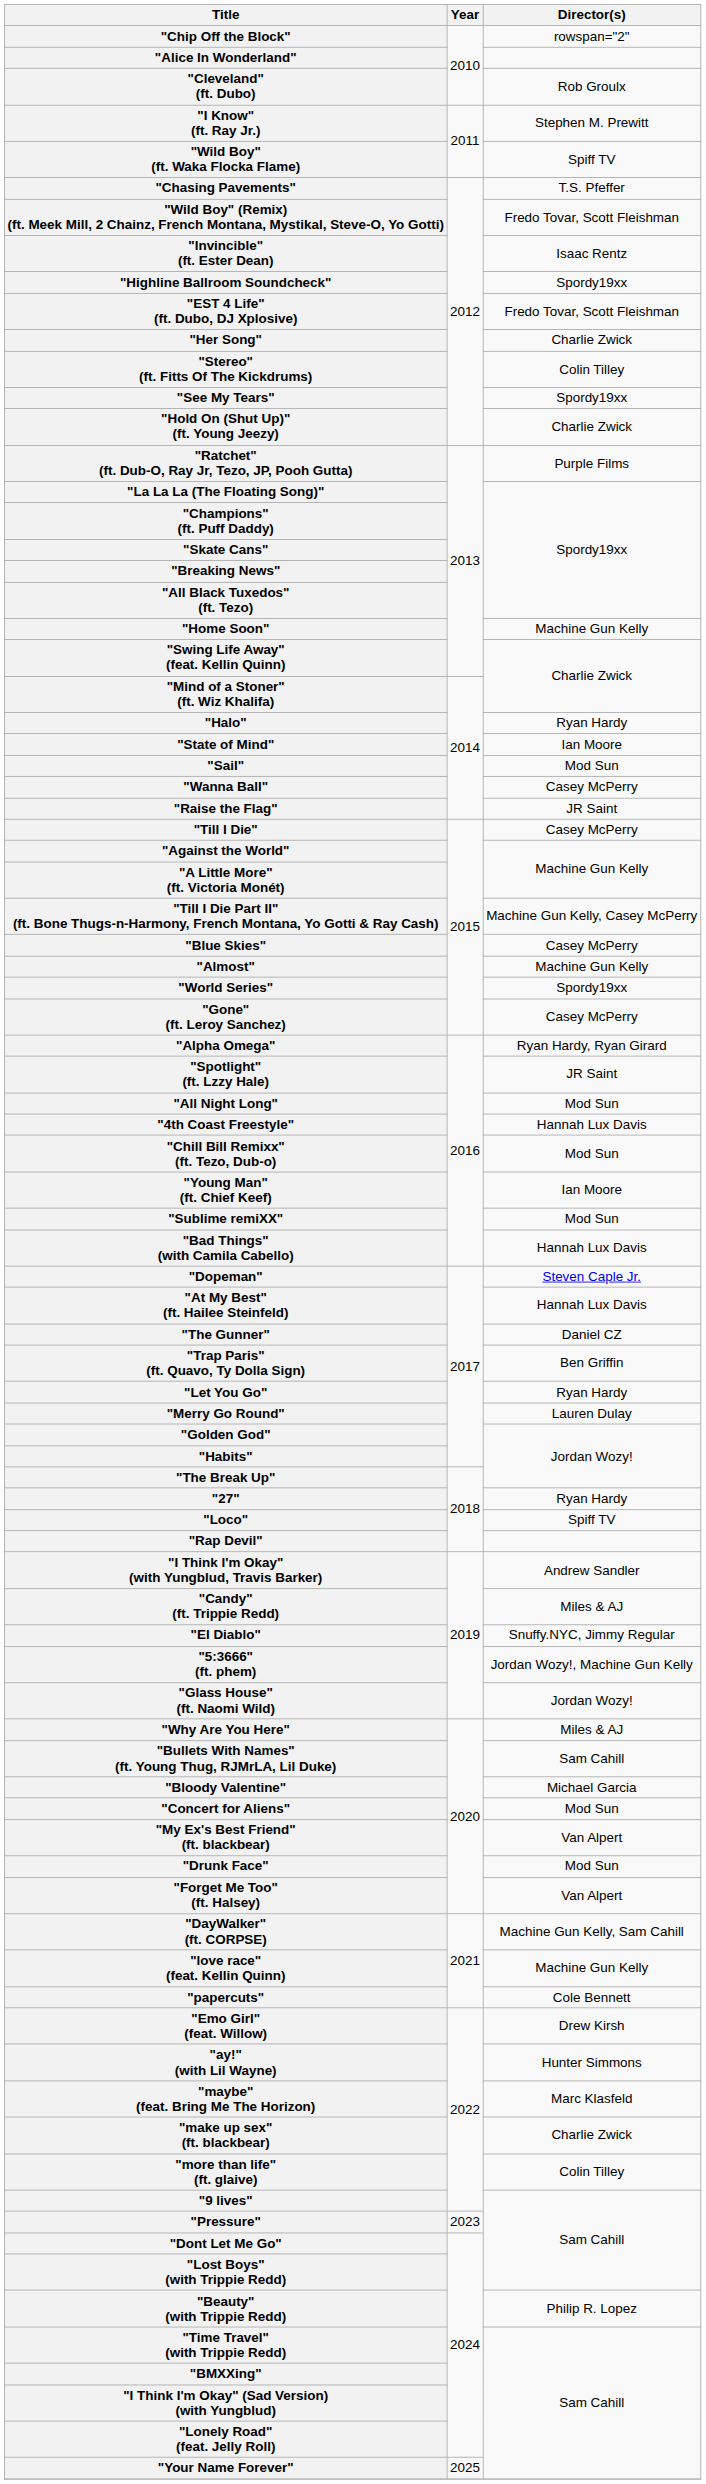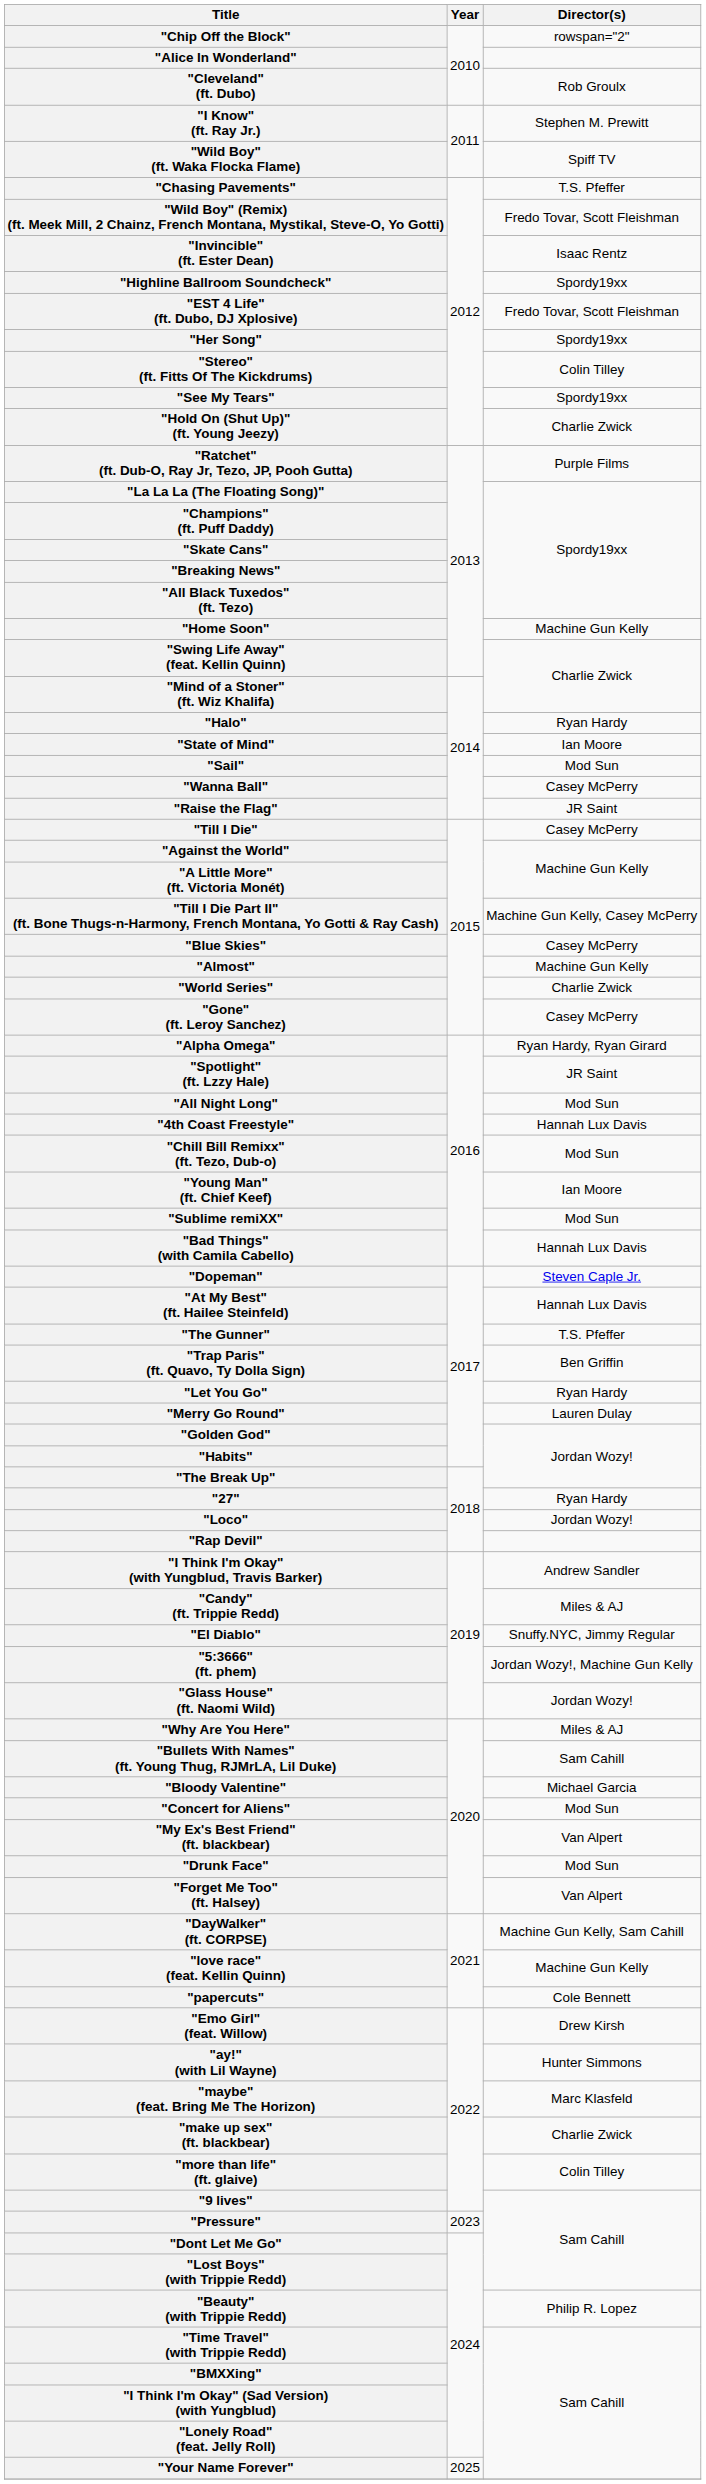(592, 340) Charlie Zwick -> (592, 340) Spordy19xx
(592, 987) Spordy19xx -> (592, 987) Charlie Zwick
(592, 1334) Daniel CZ -> (592, 1334) T.S. Pfeffer
(592, 1520) Spiff TV -> (592, 1520) Jordan Wozy!
